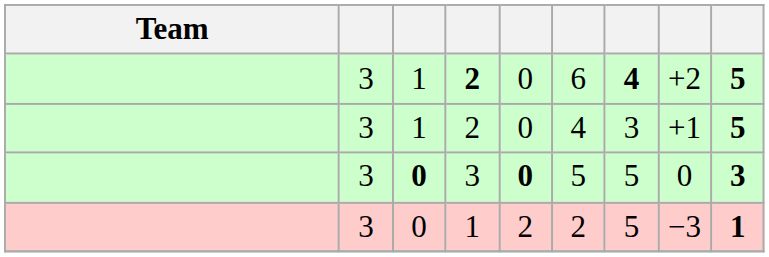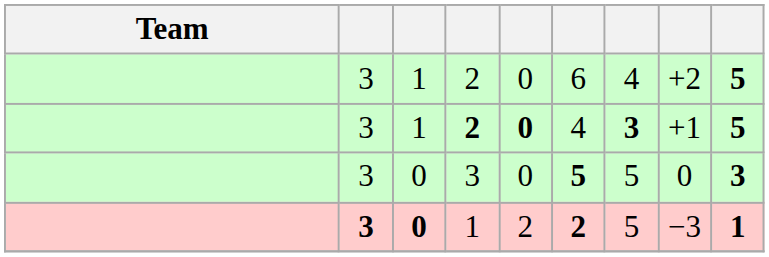(472, 78) bold -> (472, 78) normal
(631, 78) bold -> (631, 78) normal
(472, 127) normal -> (472, 127) bold
(525, 127) normal -> (525, 127) bold
(631, 127) normal -> (631, 127) bold
(419, 176) bold -> (419, 176) normal
(525, 176) bold -> (525, 176) normal
(578, 176) normal -> (578, 176) bold
(366, 226) normal -> (366, 226) bold
(419, 226) normal -> (419, 226) bold
(578, 226) normal -> (578, 226) bold
